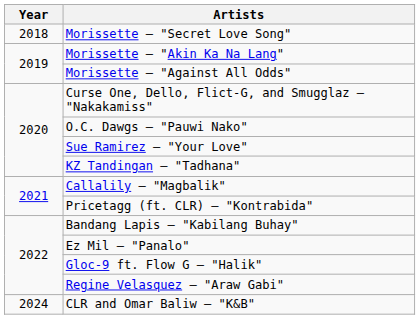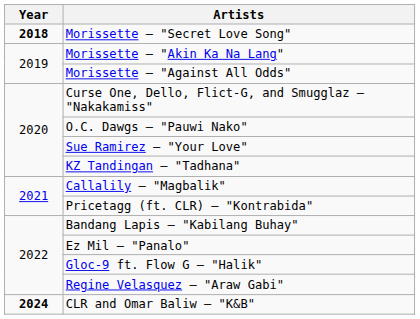(34, 34) normal -> (34, 34) bold
(34, 304) normal -> (34, 304) bold
